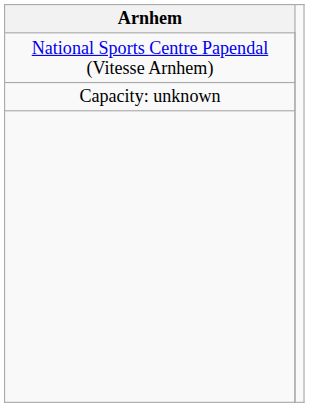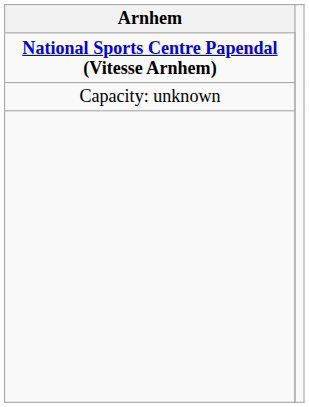(150, 57) normal -> (150, 57) bold
